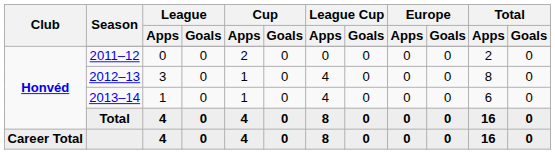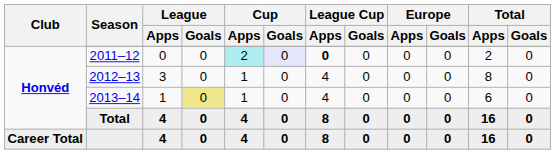(244, 57) no background -> (244, 57) paleturquoise background
(285, 57) no background -> (285, 57) lavender background
(325, 57) normal -> (325, 57) bold
(203, 98) no background -> (203, 98) khaki background
